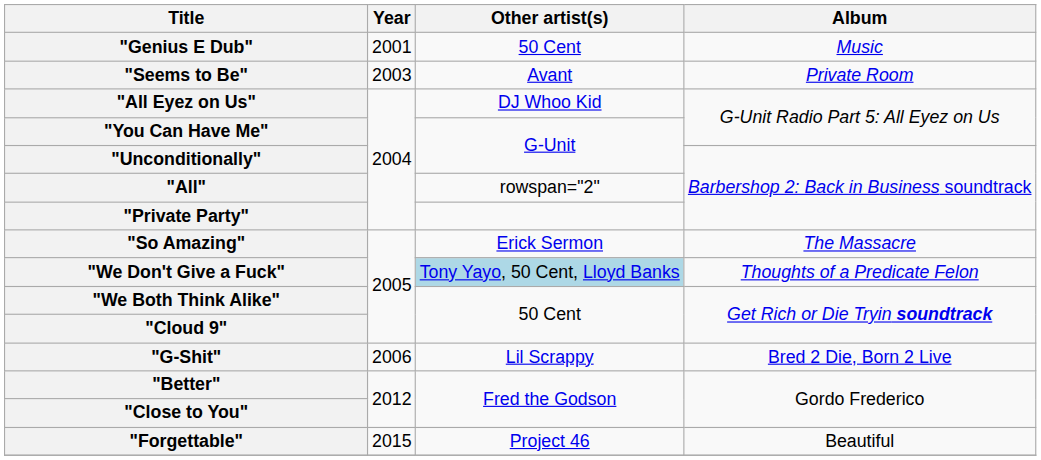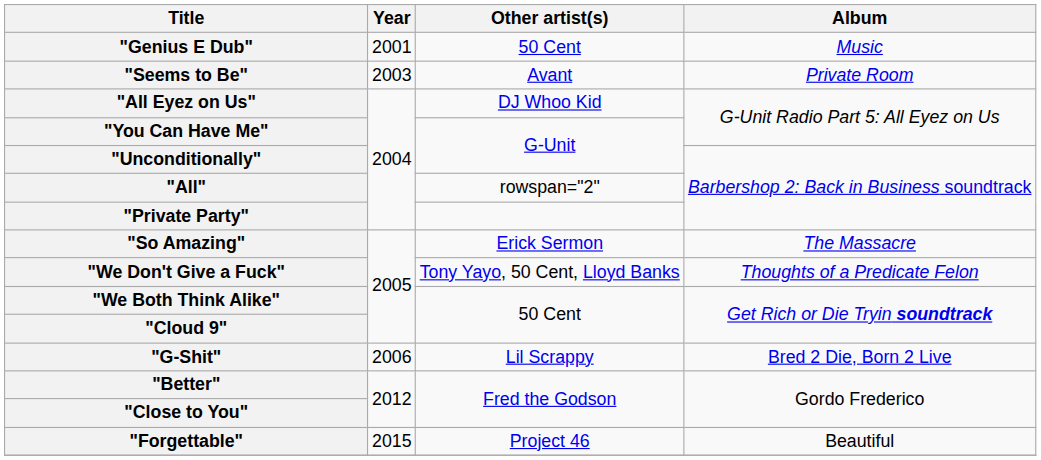(550, 272) lightblue background -> (550, 272) no background
